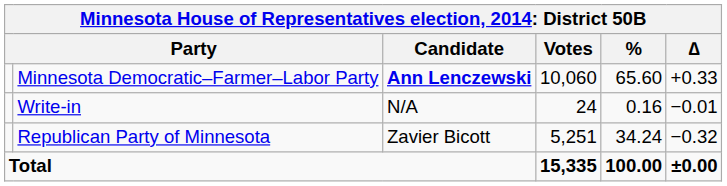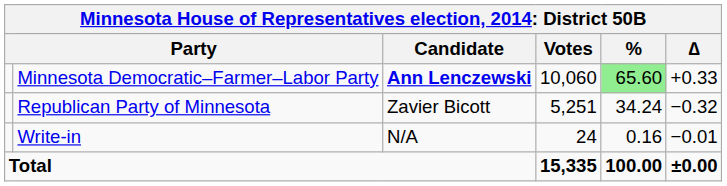(639, 78) no background -> (639, 78) lightgreen background
rows swapped: (144, 136) <-> (49, 107)
